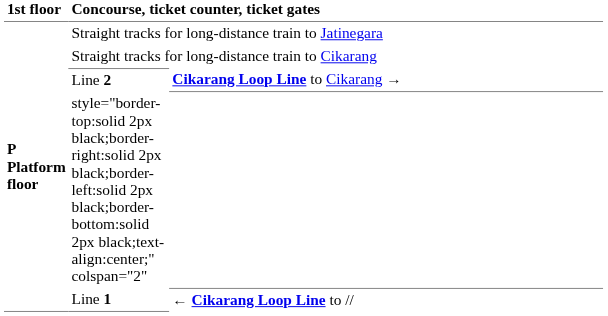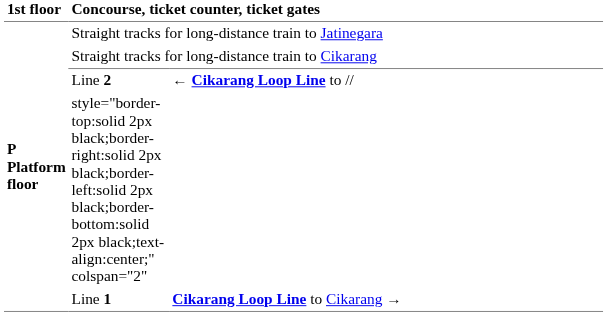(287, 79) Cikarang Loop Line to Cikarang → -> (263, 80) ← Cikarang Loop Line to //
(263, 300) ← Cikarang Loop Line to // -> (287, 299) Cikarang Loop Line to Cikarang →
